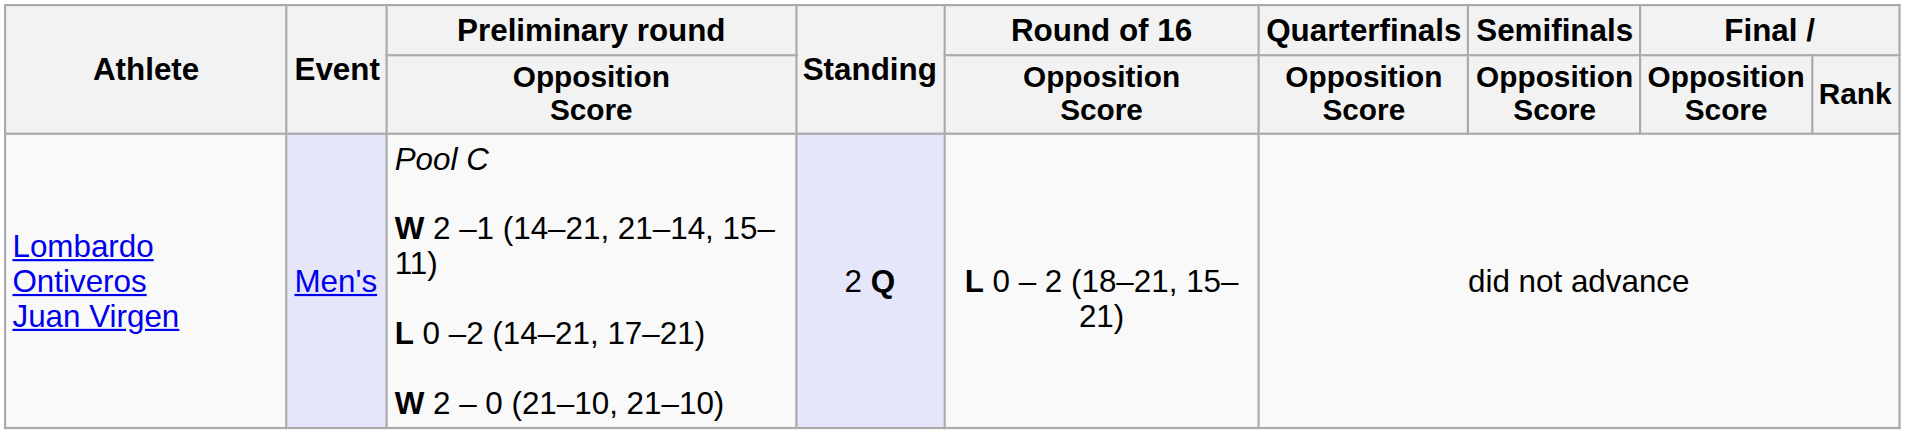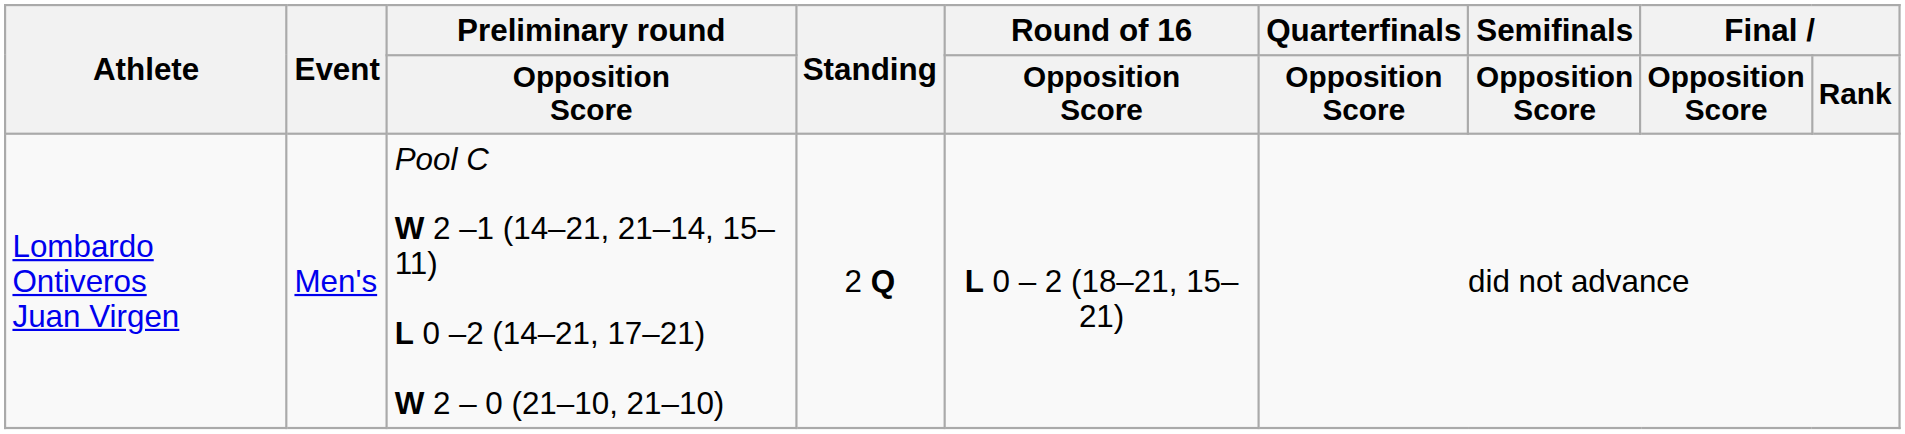(336, 281) lavender background -> (336, 281) no background
(870, 281) lavender background -> (870, 281) no background
